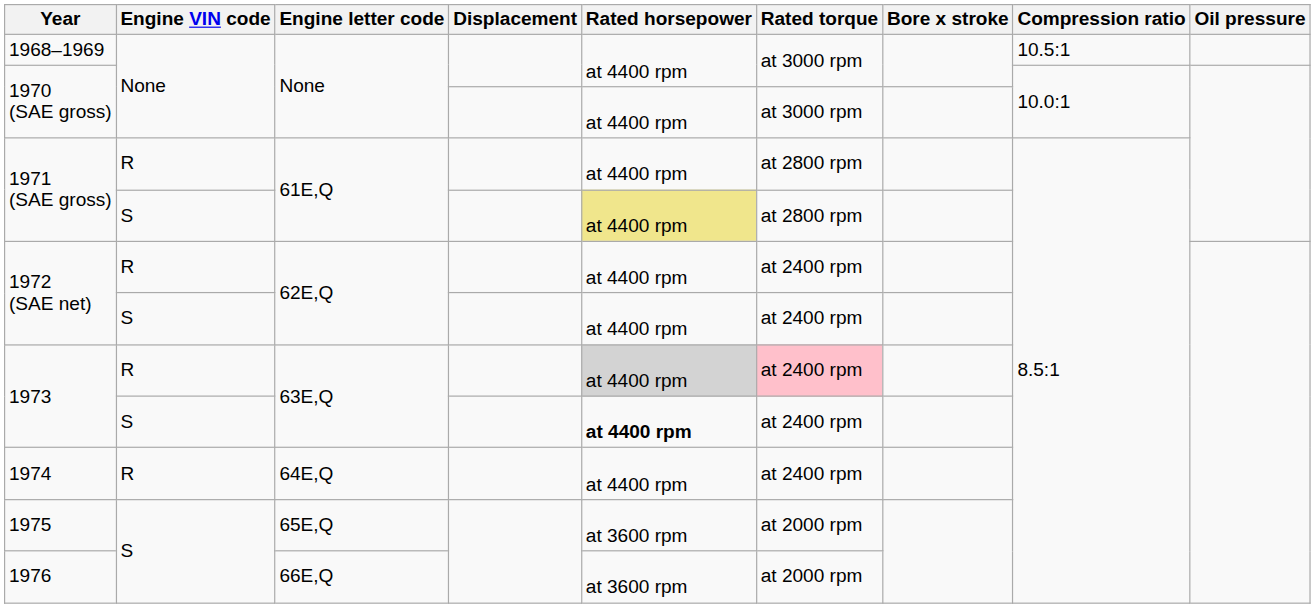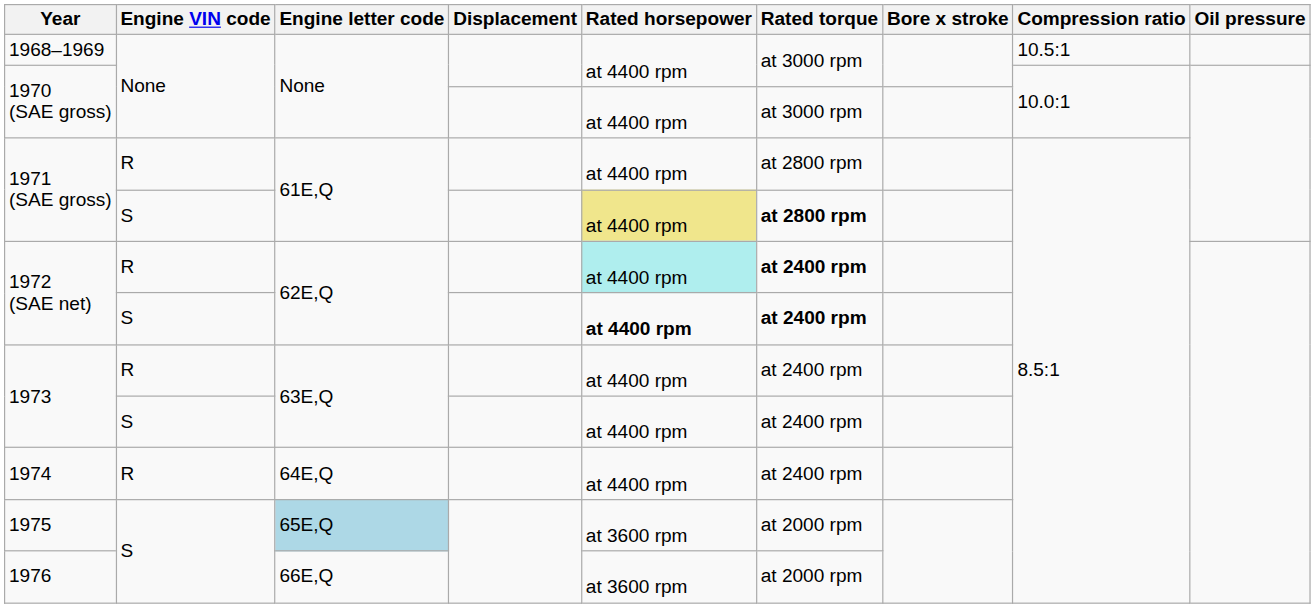(812, 215) normal -> (814, 215) bold
(637, 277) no background -> (637, 277) paleturquoise background
(812, 266) normal -> (814, 266) bold
(637, 329) normal -> (639, 329) bold
(812, 318) normal -> (814, 318) bold
(637, 380) lightgrey background -> (637, 380) no background
(812, 370) pink background -> (812, 370) no background
(639, 432) bold -> (637, 432) normal
(306, 525) no background -> (306, 525) lightblue background
